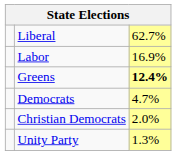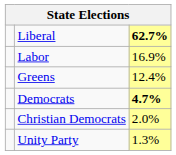(149, 35) normal -> (150, 35) bold
(150, 77) bold -> (149, 77) normal
(146, 98) normal -> (147, 98) bold
